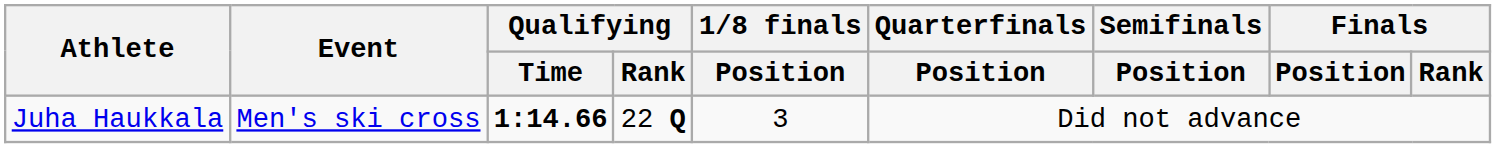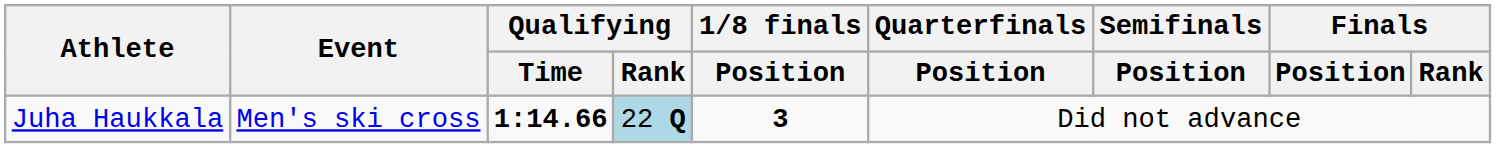(653, 119) no background -> (653, 119) lightblue background
(780, 119) normal -> (780, 119) bold
